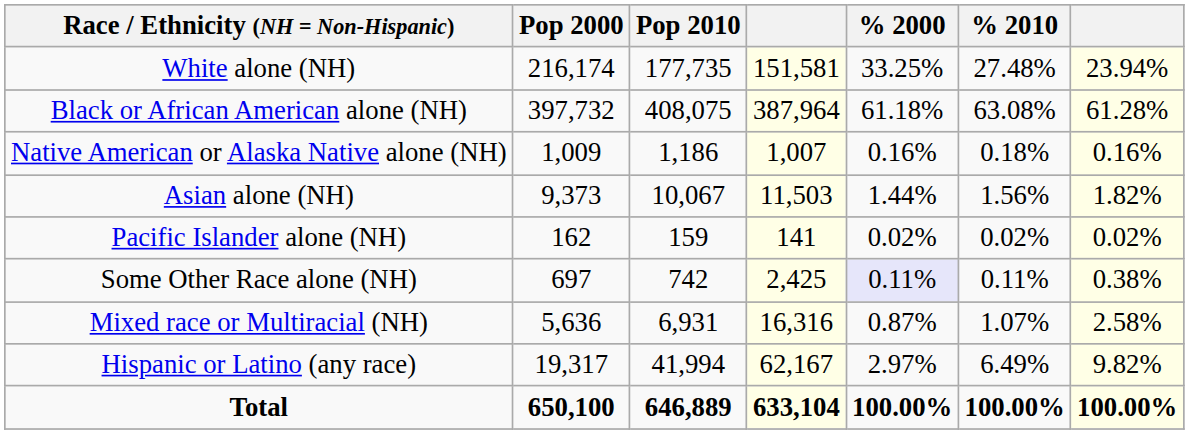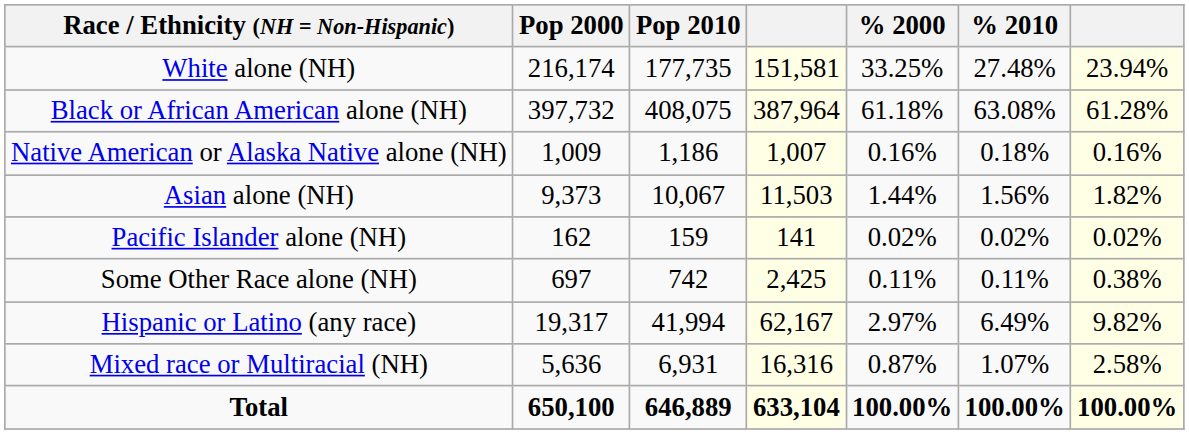(902, 279) lavender background -> (902, 279) no background
rows swapped: (259, 322) <-> (259, 364)
